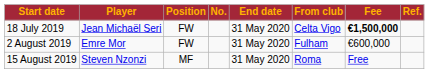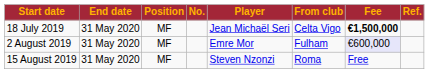columns swapped: (261, 12) <-> (121, 12)
(186, 28) FW -> (164, 28) MF
(186, 44) FW -> (164, 44) MF
(369, 44) no background -> (369, 44) lavender background
